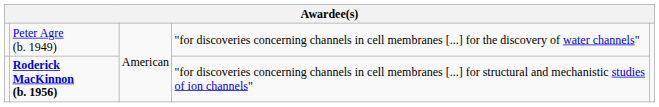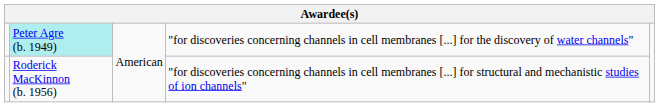(38, 39) no background -> (38, 39) paleturquoise background
(43, 79) bold -> (41, 79) normal
